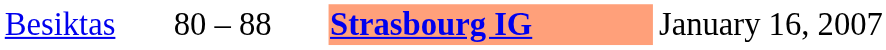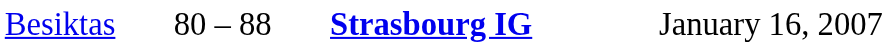(431, 24) lightsalmon background -> (431, 24) no background
